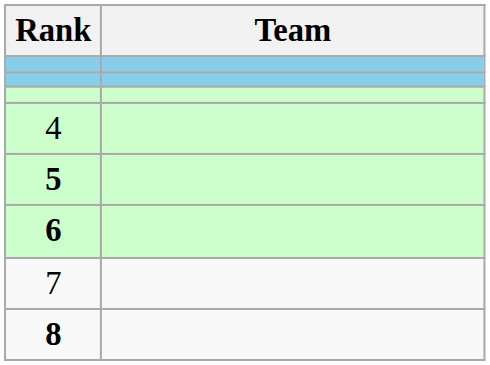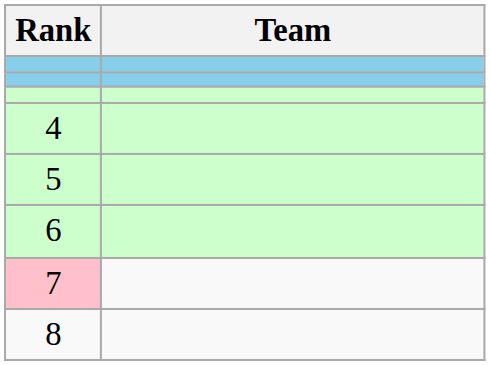(53, 179) bold -> (53, 179) normal
(53, 230) bold -> (53, 230) normal
(53, 282) no background -> (53, 282) pink background
(53, 334) bold -> (53, 334) normal
